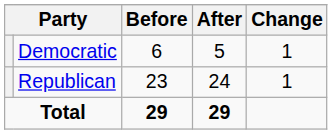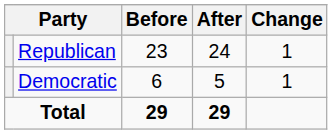rows swapped: (67, 81) <-> (67, 50)
